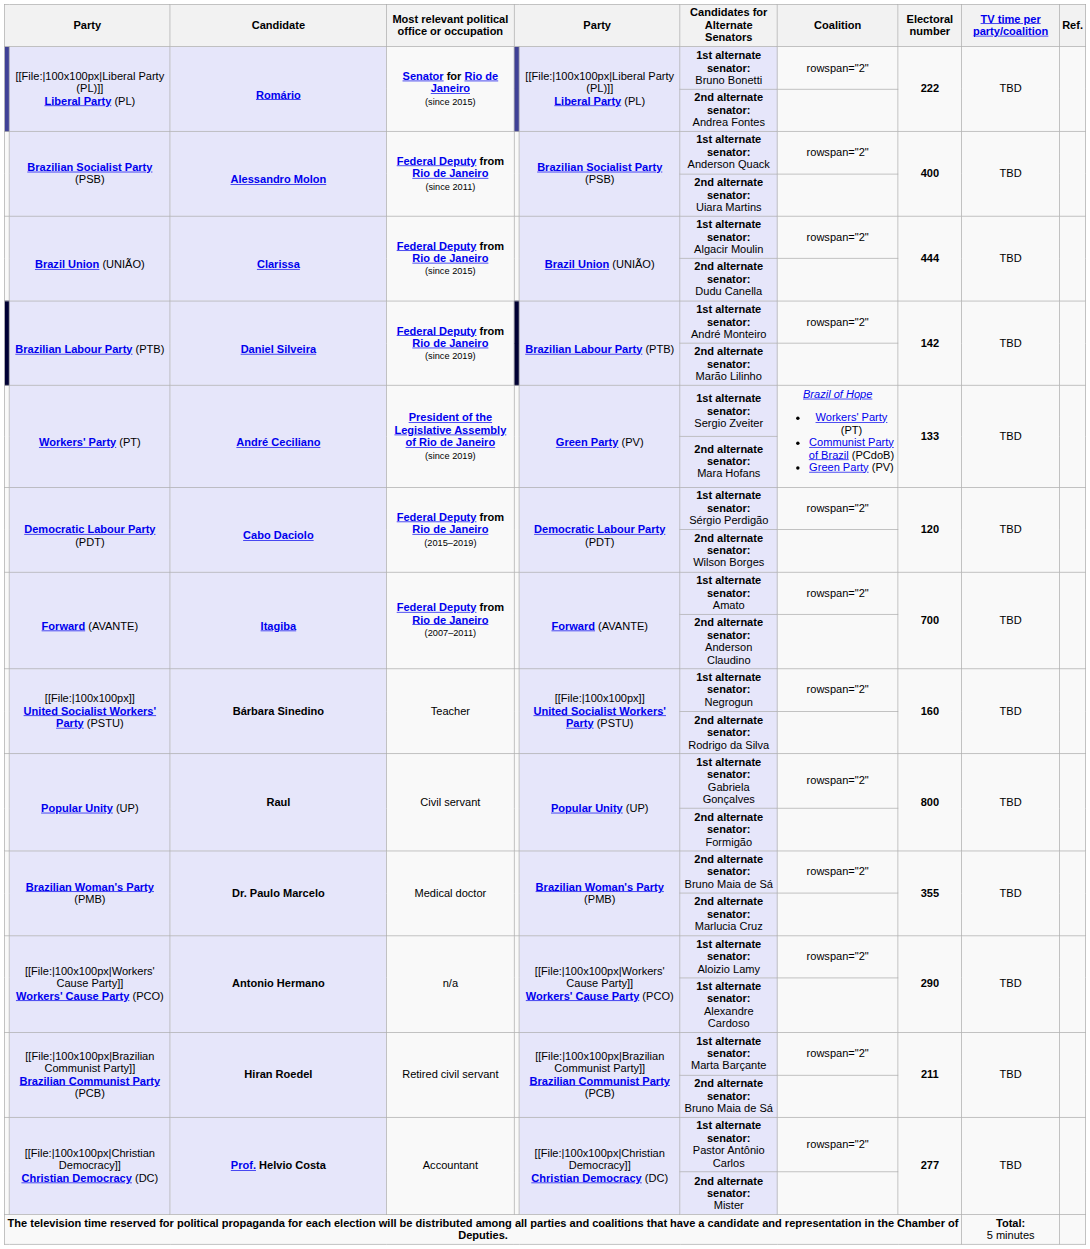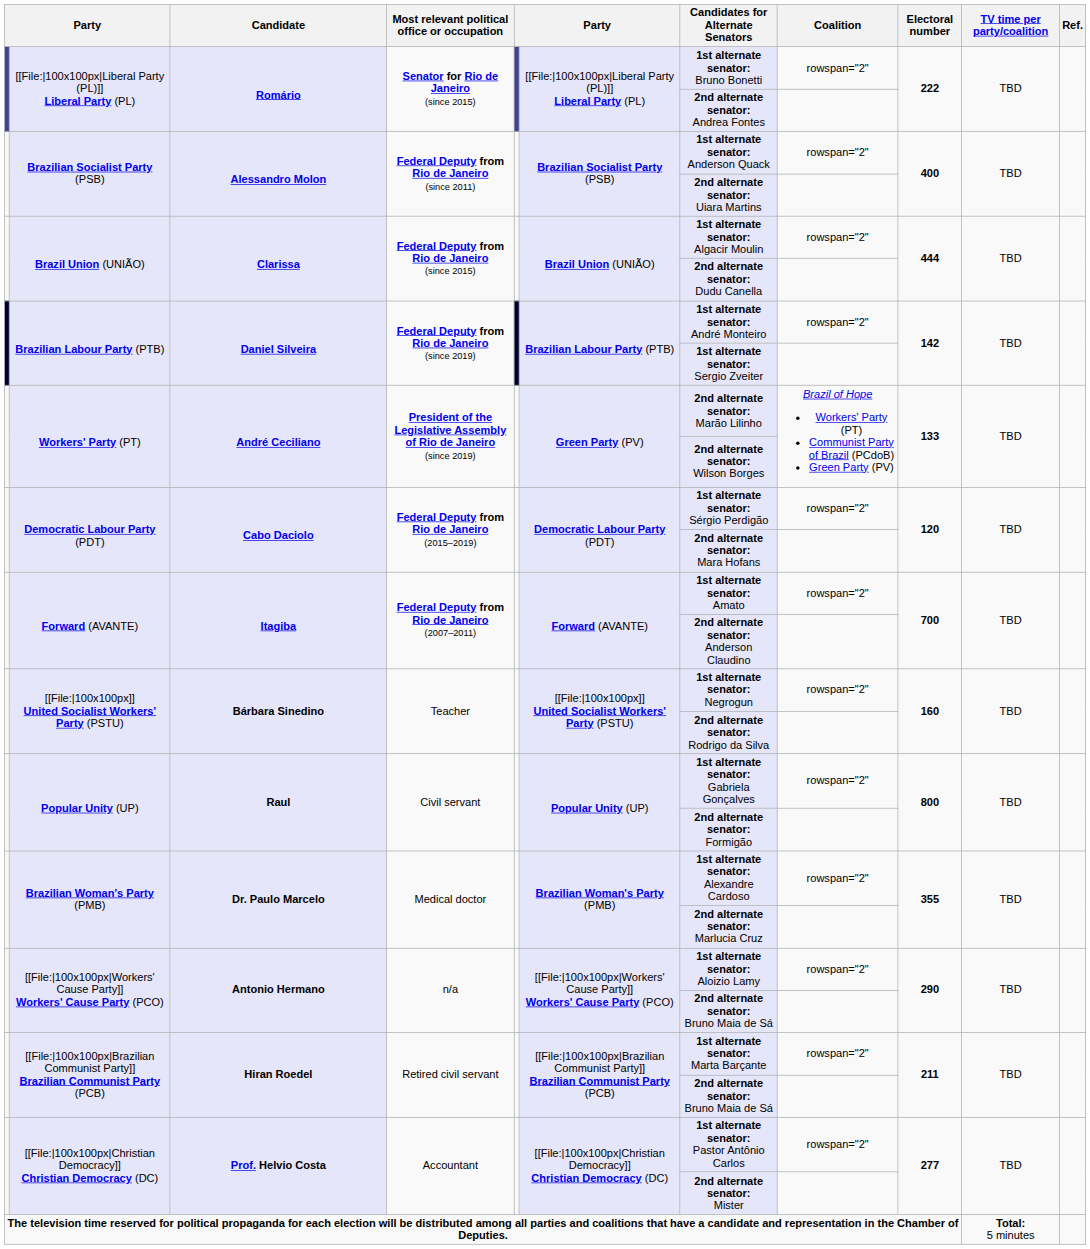(729, 364) 2nd alternate senator: Marão Lilinho -> (729, 364) 1st alternate senator: Sergio Zveiter
(729, 411) 1st alternate senator: Sergio Zveiter -> (729, 411) 2nd alternate senator: Marão Lilinho
(729, 461) 2nd alternate senator: Mara Hofans -> (729, 461) 2nd alternate senator: Wilson Borges
(729, 550) 2nd alternate senator: Wilson Borges -> (729, 550) 2nd alternate senator: Mara Hofans
(729, 872) 2nd alternate senator: Bruno Maia de Sá -> (729, 878) 1st alternate senator: Alexandre Cardoso
(729, 1005) 1st alternate senator: Alexandre Cardoso -> (729, 1011) 2nd alternate senator: Bruno Maia de Sá
